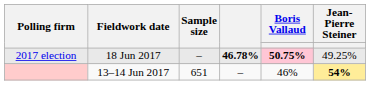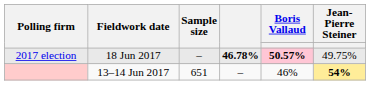(287, 56) 50.75% -> (287, 56) 50.57%
(339, 56) 49.25% -> (339, 56) 49.75%
